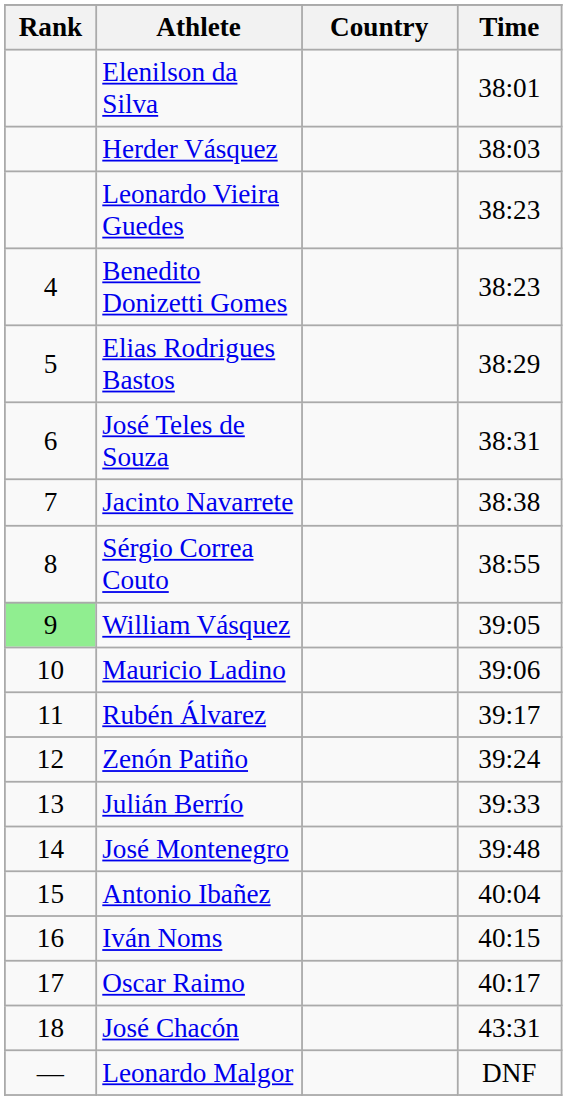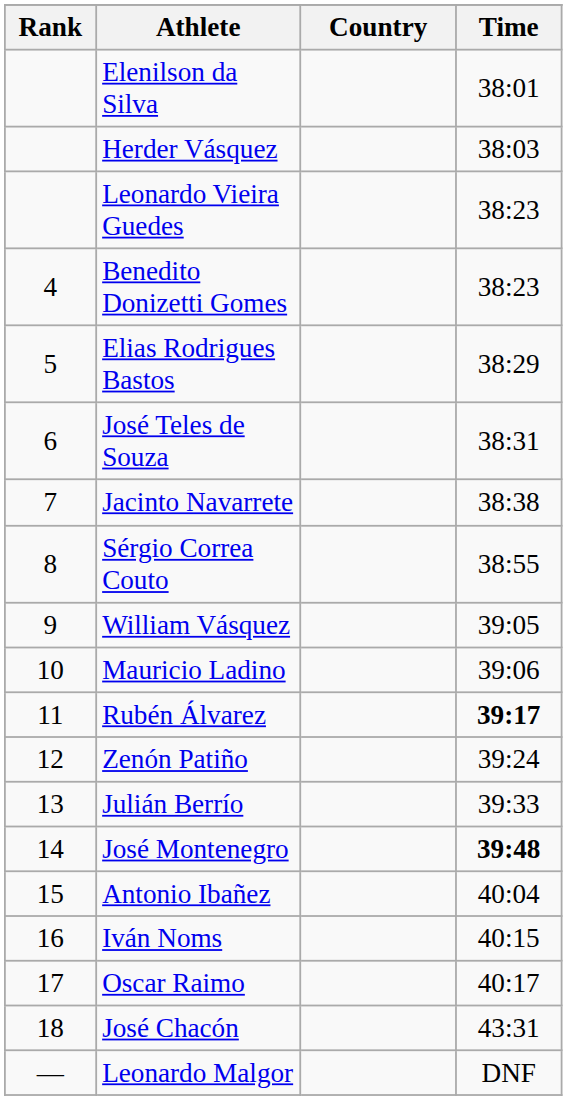(50, 624) lightgreen background -> (50, 624) no background
(509, 713) normal -> (509, 713) bold
(509, 848) normal -> (509, 848) bold
